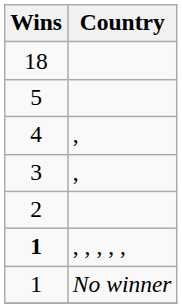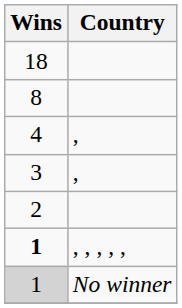(36, 97) 5 -> (36, 97) 8
(36, 284) no background -> (36, 284) lightgrey background
